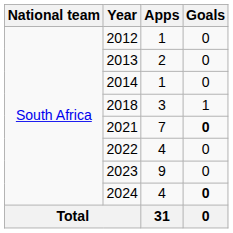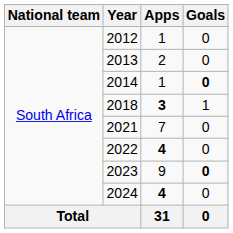(206, 82) normal -> (206, 82) bold
(162, 104) normal -> (162, 104) bold
(206, 127) bold -> (206, 127) normal
(162, 149) normal -> (162, 149) bold
(206, 171) normal -> (206, 171) bold
(162, 194) normal -> (162, 194) bold
(206, 194) bold -> (206, 194) normal
